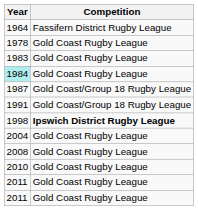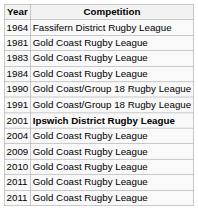(17, 43) 1978 -> (17, 43) 1981
(17, 74) paleturquoise background -> (17, 74) no background
(17, 89) 1987 -> (17, 89) 1990
(17, 120) 1998 -> (17, 120) 2001
(17, 151) 2008 -> (17, 151) 2009
